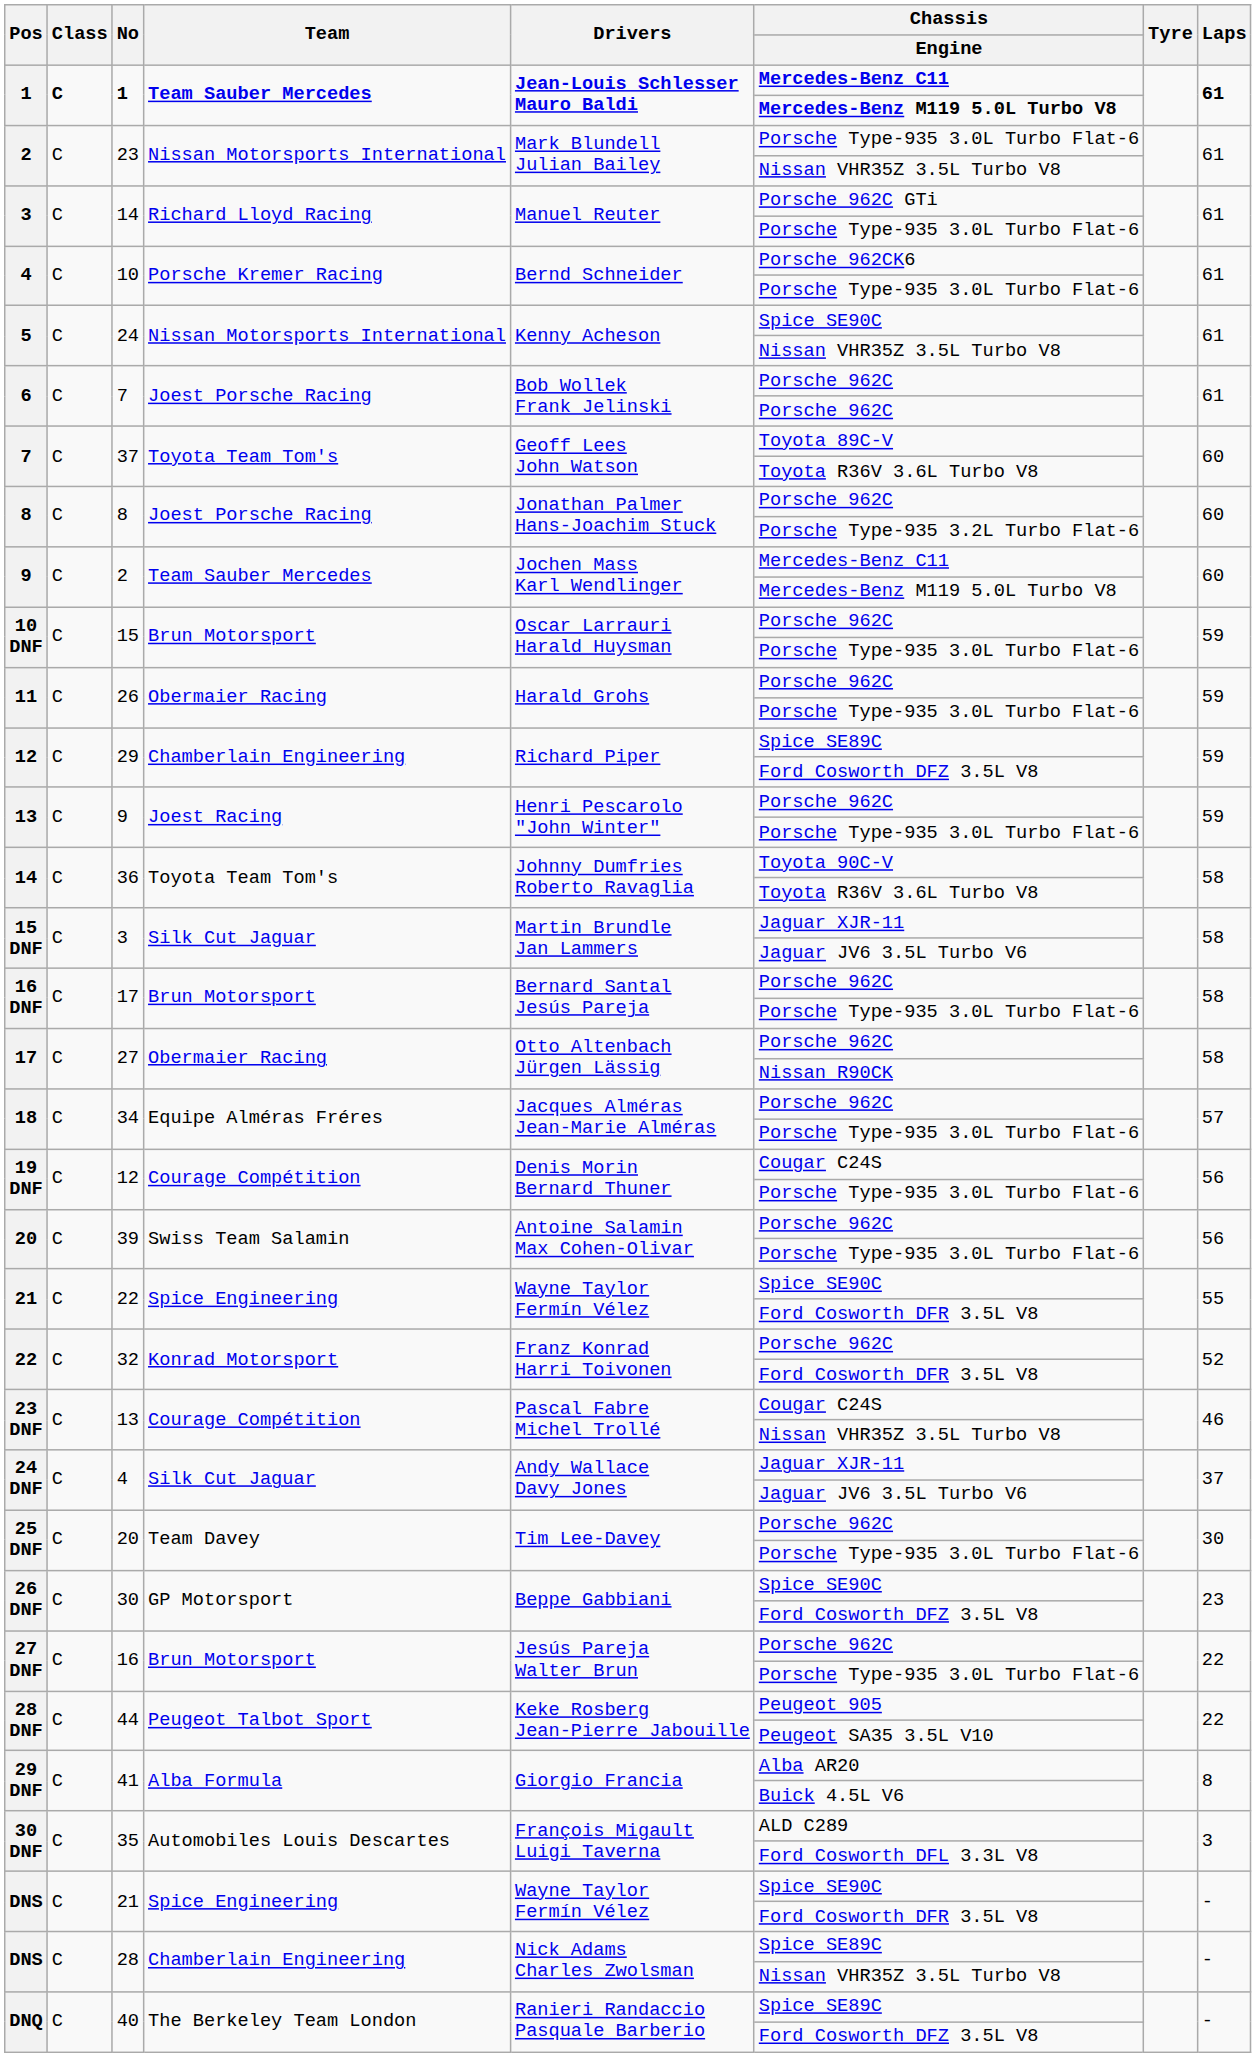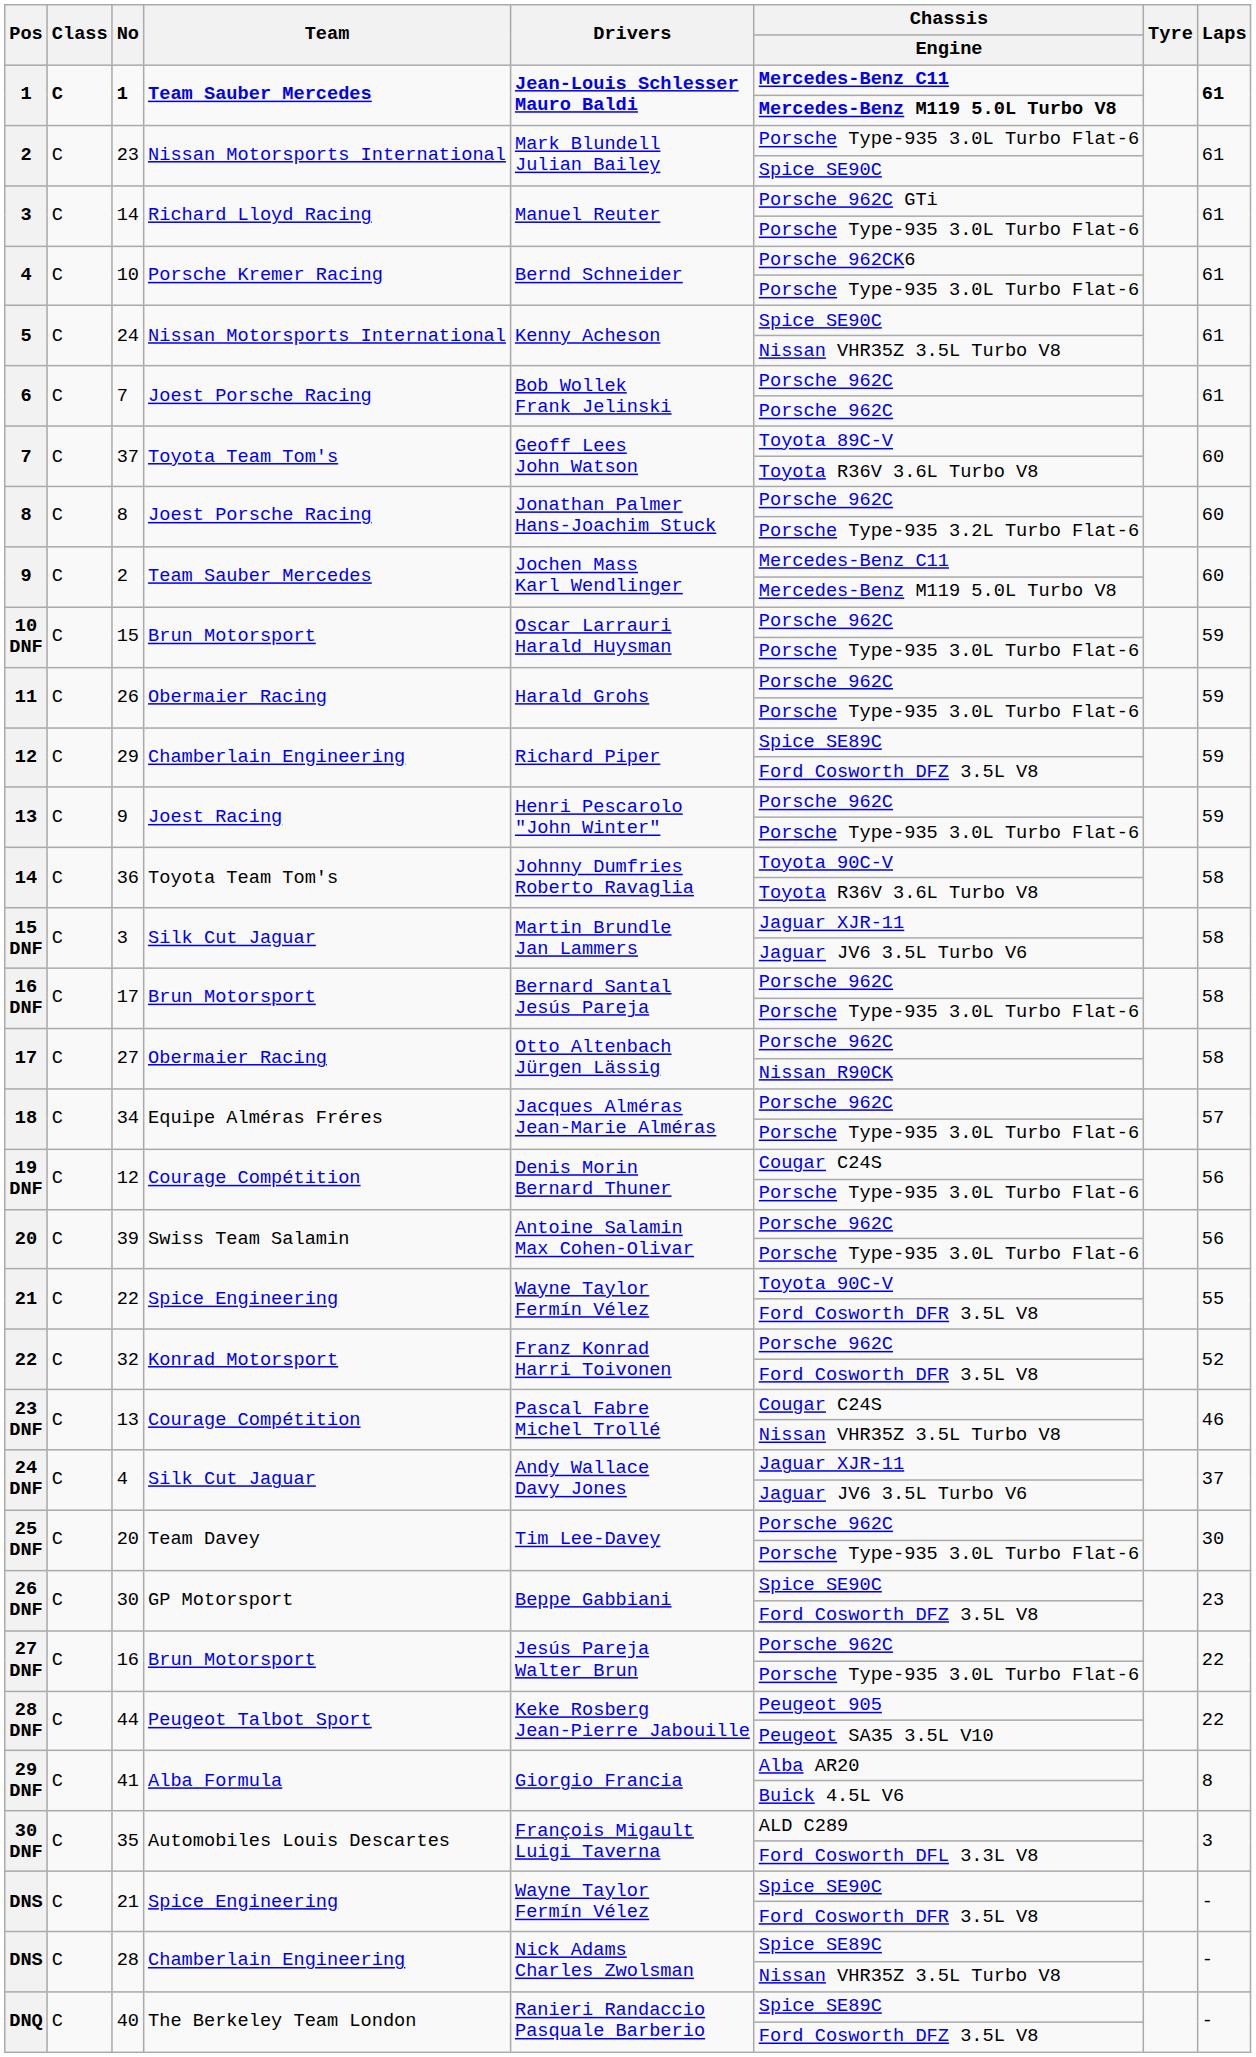(910, 171) Nissan VHR35Z 3.5L Turbo V8 -> (820, 171) Spice SE90C
(820, 1285) Spice SE90C -> (826, 1285) Toyota 90C-V
